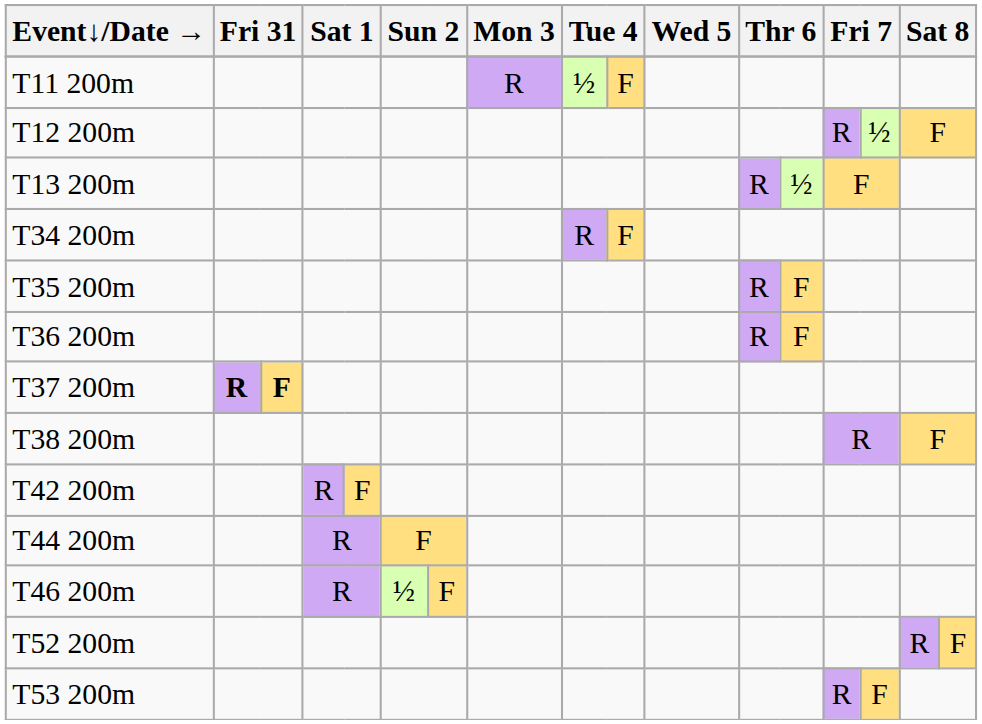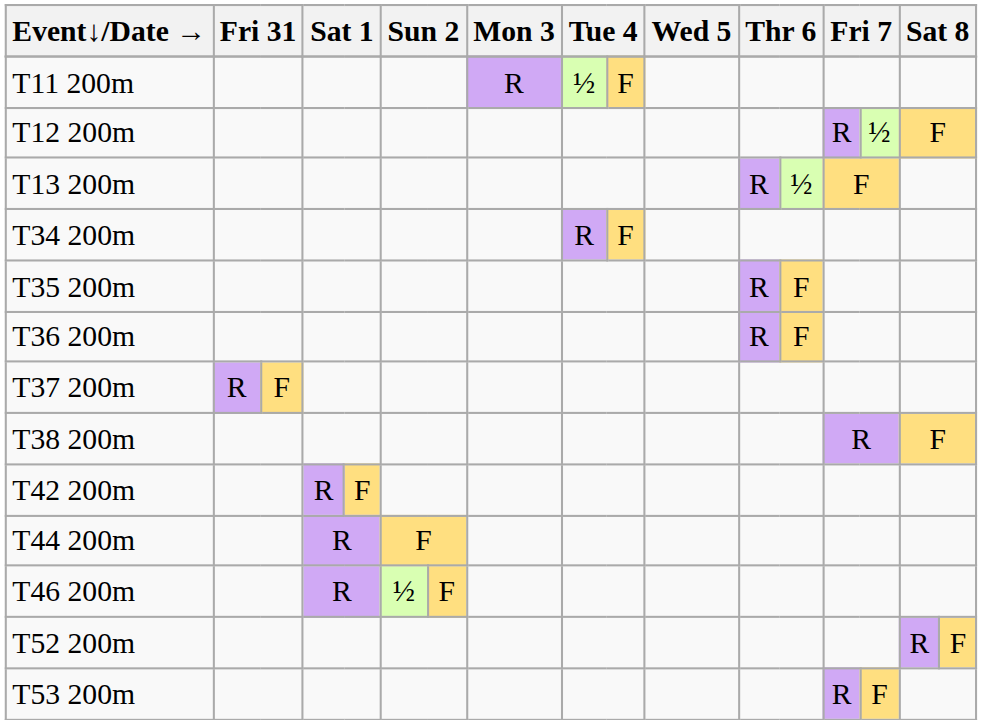(237, 387) bold -> (237, 387) normal
(282, 387) bold -> (282, 387) normal
